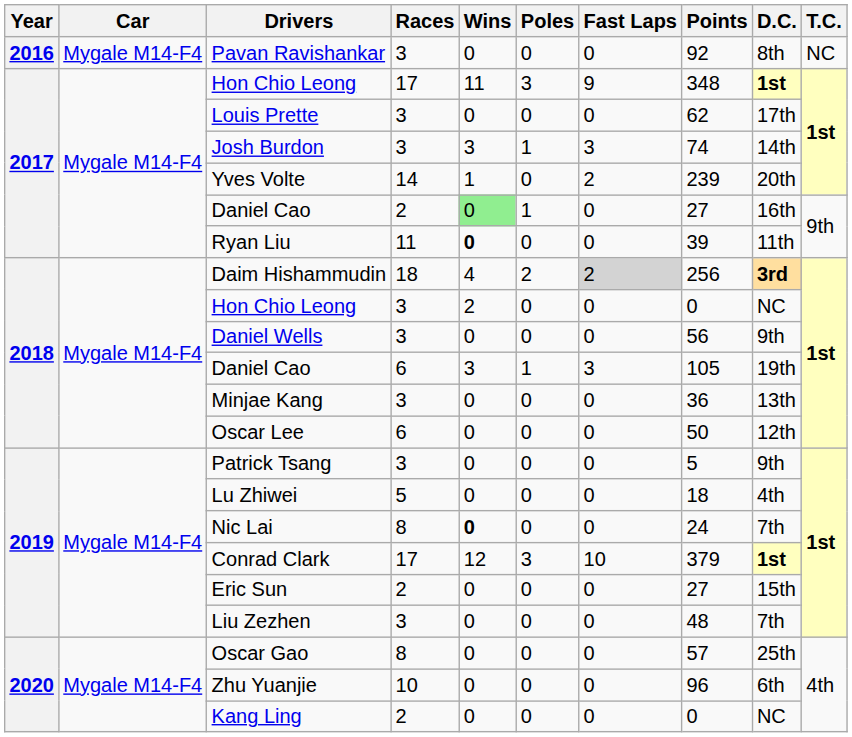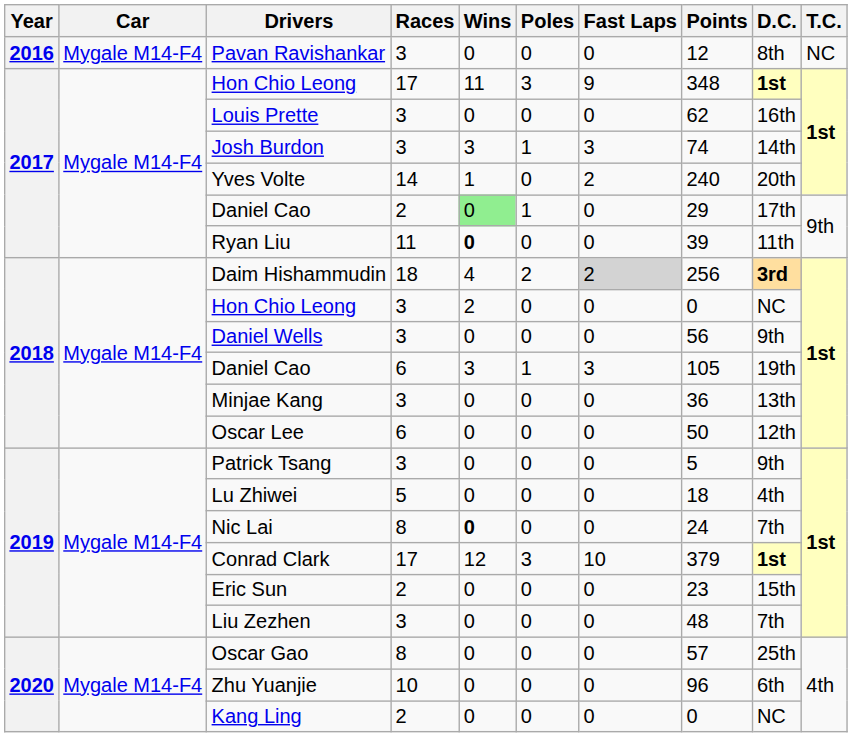(698, 53) 92 -> (698, 53) 12
(776, 116) 17th -> (776, 116) 16th
(703, 179) 239 -> (703, 179) 240
(698, 211) 27 -> (698, 211) 29
(776, 211) 16th -> (776, 211) 17th
(698, 590) 27 -> (698, 590) 23
